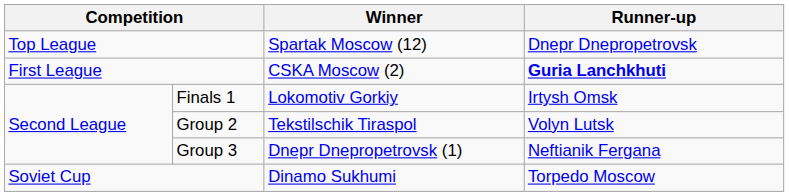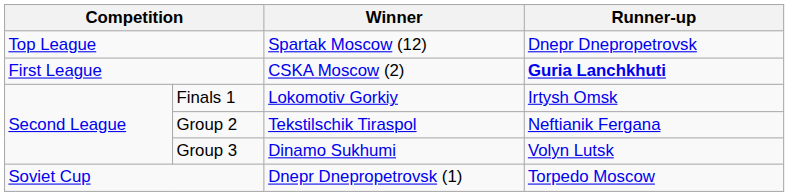(571, 124) Volyn Lutsk -> (594, 124) Neftianik Fergana
(365, 151) Dnepr Dnepropetrovsk (1) -> (332, 151) Dinamo Sukhumi
(594, 151) Neftianik Fergana -> (571, 151) Volyn Lutsk
(332, 177) Dinamo Sukhumi -> (365, 177) Dnepr Dnepropetrovsk (1)
